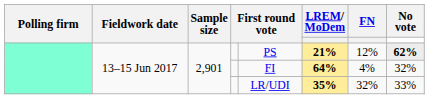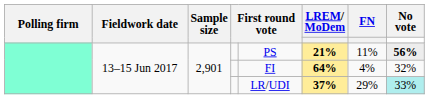(367, 52) 12% -> (367, 52) 11%
(405, 52) 62% -> (405, 52) 56%
(325, 86) 35% -> (325, 86) 37%
(367, 86) 32% -> (367, 86) 29%
(405, 86) no background -> (405, 86) paleturquoise background
